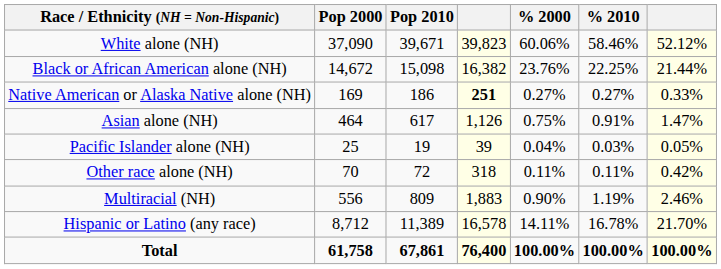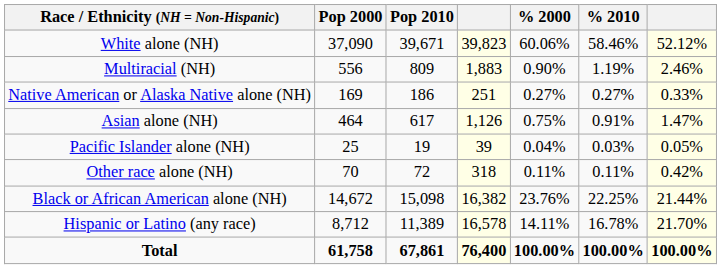rows swapped: (160, 69) <-> (160, 198)
(484, 95) bold -> (484, 95) normal
